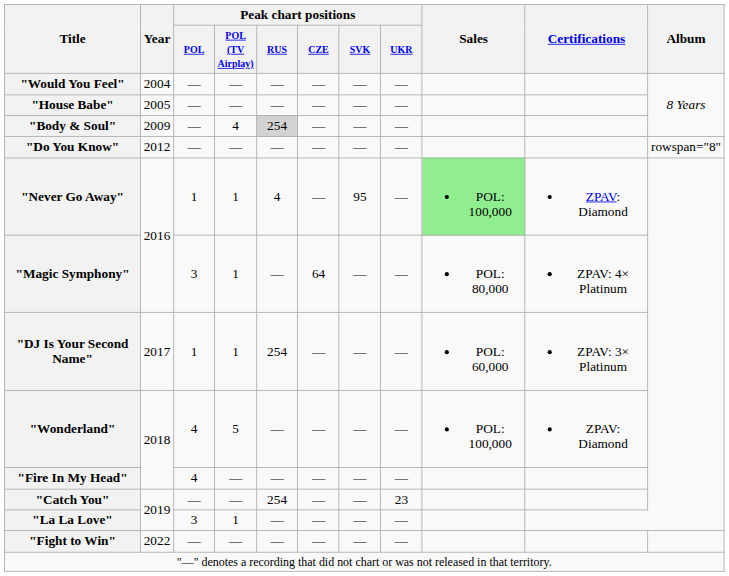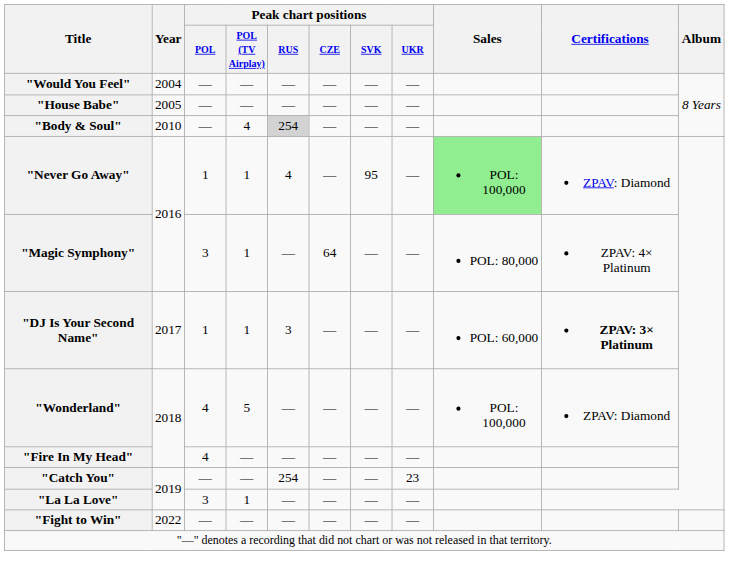(157, 126) 2009 -> (168, 126) 2010
- row: (73, 147)
(277, 351) 254 -> (288, 330) 3
(586, 359) normal -> (610, 338) bold
